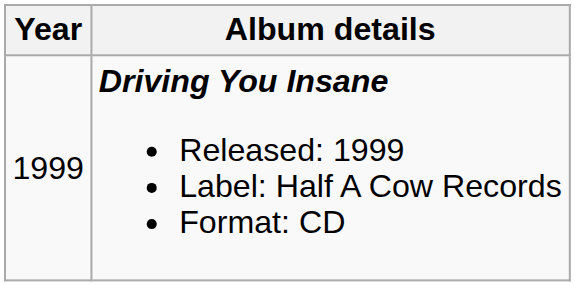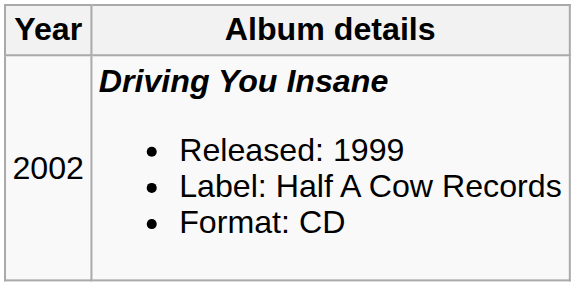(48, 167) 1999 -> (48, 167) 2002
